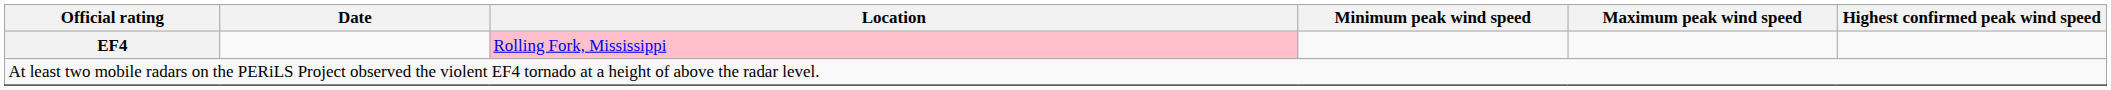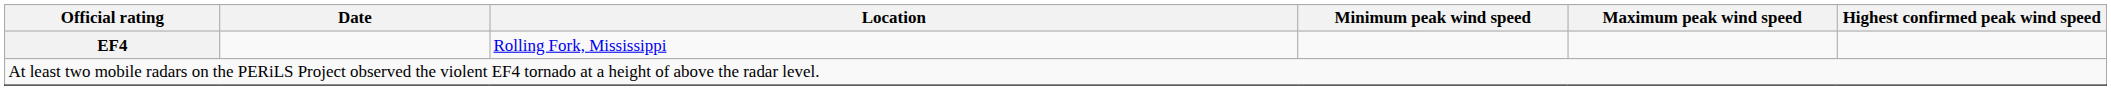(580, 44) pink background -> (580, 44) no background
